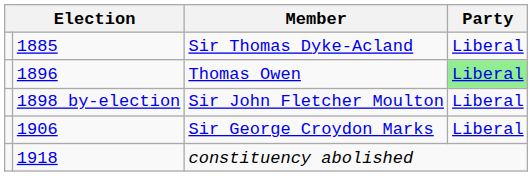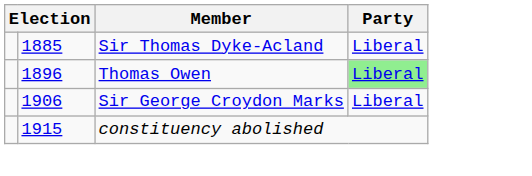- row: (316, 102)
(37, 157) 1918 -> (42, 130) 1915
